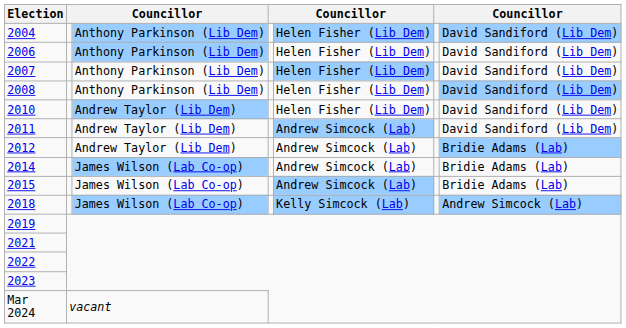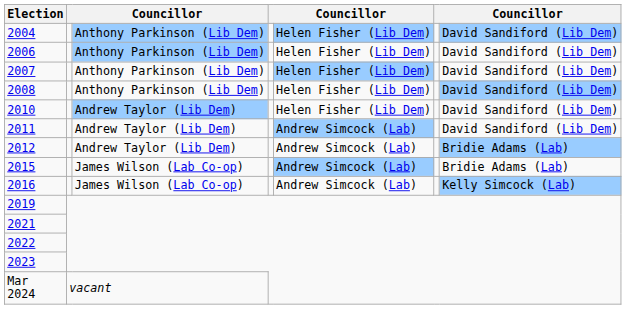- row: (21, 167)
+ row: (21, 186)
- row: (21, 205)
